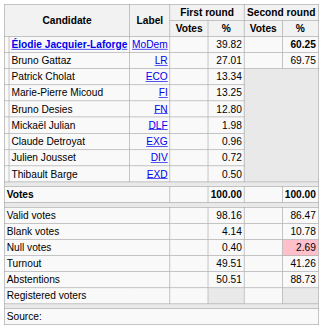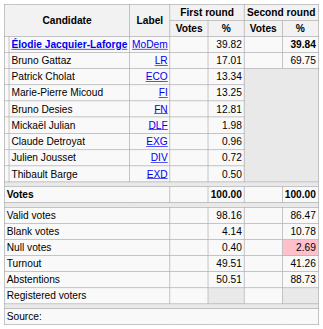(303, 45) 60.25 -> (303, 45) 39.84
(229, 61) 27.01 -> (229, 61) 17.01
(229, 109) 12.80 -> (229, 109) 12.81
